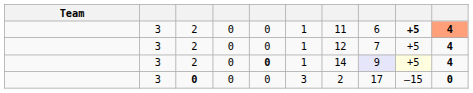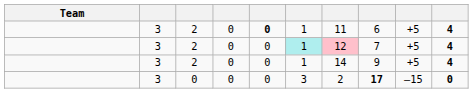(267, 30) normal -> (267, 30) bold
(413, 30) bold -> (413, 30) normal
(450, 30) lightsalmon background -> (450, 30) no background
(304, 46) no background -> (304, 46) paleturquoise background
(340, 46) no background -> (340, 46) pink background
(267, 63) bold -> (267, 63) normal
(377, 63) lavender background -> (377, 63) no background
(413, 63) lightyellow background -> (413, 63) no background
(194, 80) bold -> (194, 80) normal
(377, 80) normal -> (377, 80) bold
